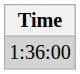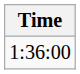(40, 52) lightgrey background -> (40, 52) no background
